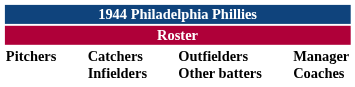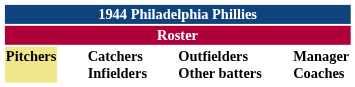(31, 56) no background -> (31, 56) khaki background
